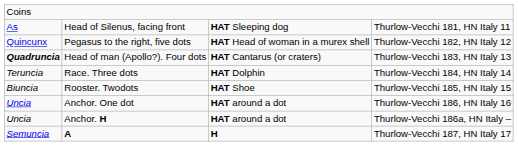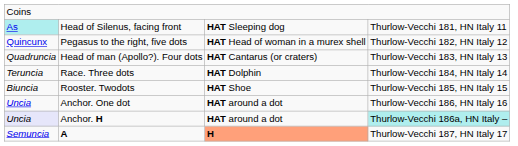(12, 27) no background -> (12, 27) paleturquoise background
(33, 57) bold -> (31, 57) normal
(19, 118) no background -> (19, 118) lavender background
(442, 118) no background -> (439, 118) paleturquoise background
(214, 133) no background -> (210, 133) lightsalmon background
